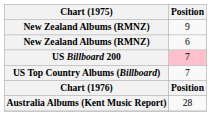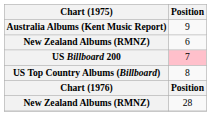(87, 27) New Zealand Albums (RMNZ) -> (87, 27) Australia Albums (Kent Music Report)
(187, 73) 7 -> (187, 73) 8
(87, 103) Australia Albums (Kent Music Report) -> (87, 103) New Zealand Albums (RMNZ)
